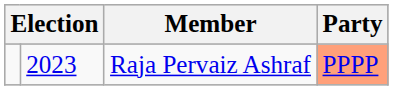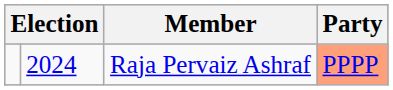(51, 64) 2023 -> (51, 64) 2024
